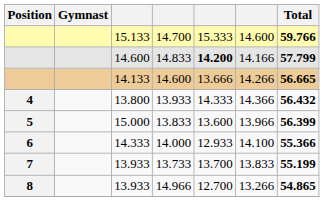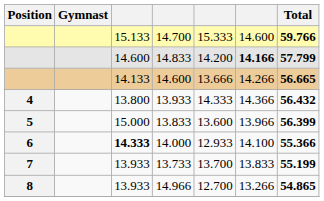(215, 57) bold -> (215, 57) normal
(256, 57) normal -> (256, 57) bold
(132, 143) normal -> (132, 143) bold
